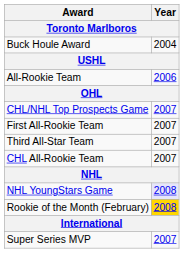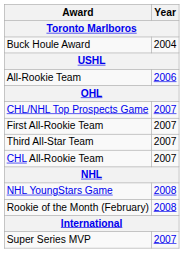(165, 191) lavender background -> (165, 191) no background
(165, 207) gold background -> (165, 207) no background
